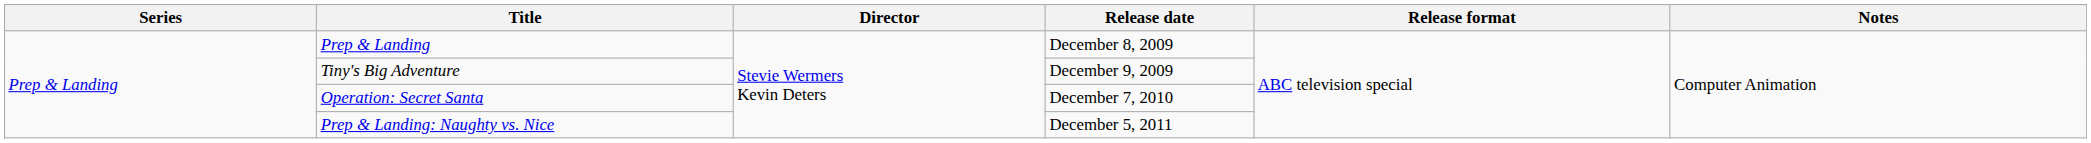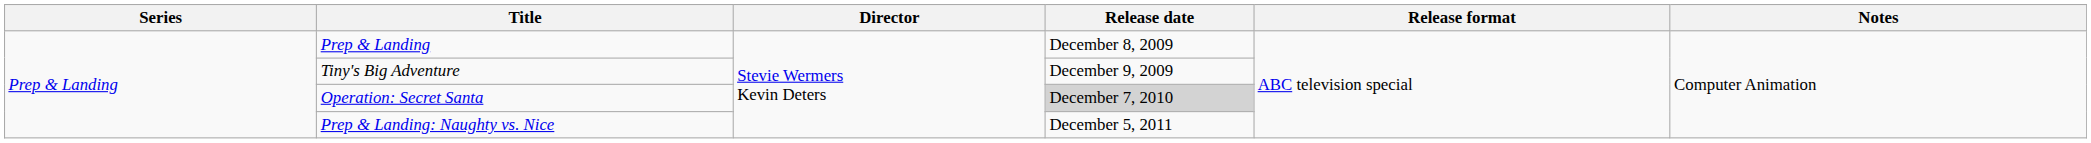(1111, 97) no background -> (1111, 97) lightgrey background
